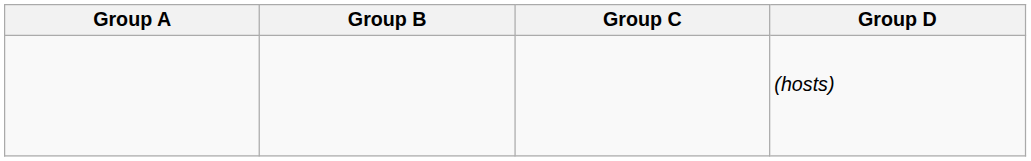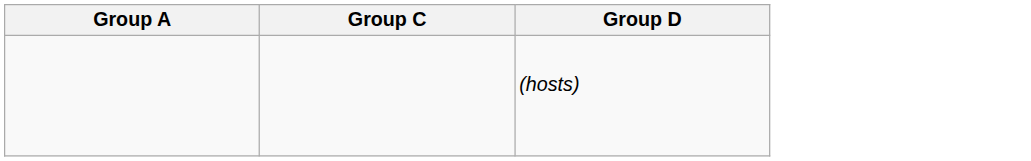- column: (387, 20)
